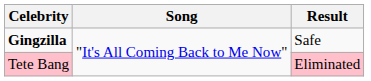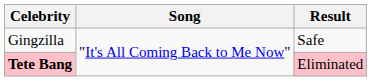(37, 40) bold -> (36, 40) normal
(39, 64) normal -> (40, 64) bold
